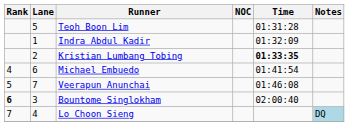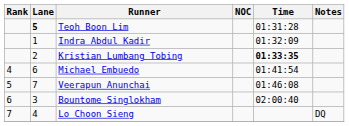(35, 26) normal -> (35, 26) bold
(9, 99) bold -> (9, 99) normal
(320, 114) lightblue background -> (320, 114) no background
